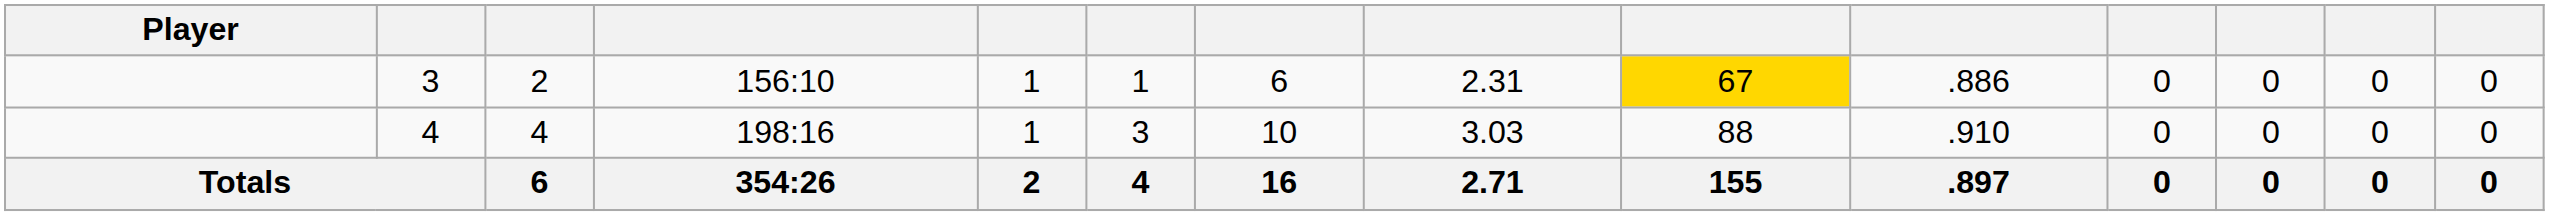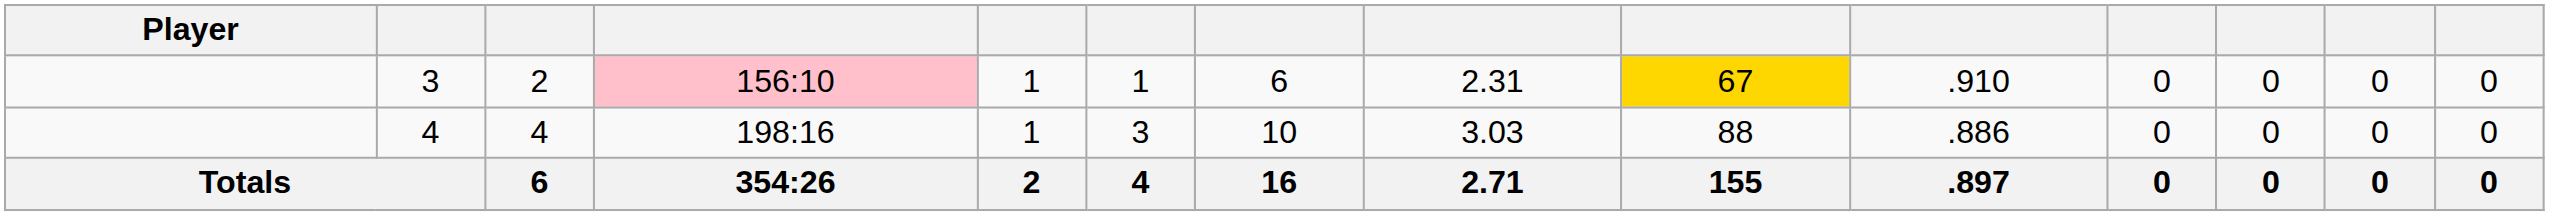(786, 81) no background -> (786, 81) pink background
(1978, 81) .886 -> (1978, 81) .910
(1978, 132) .910 -> (1978, 132) .886
